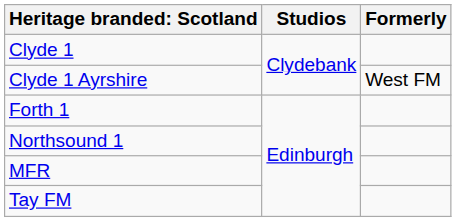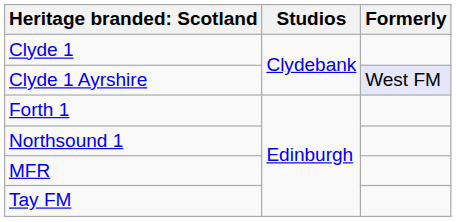(403, 79) no background -> (403, 79) lavender background
